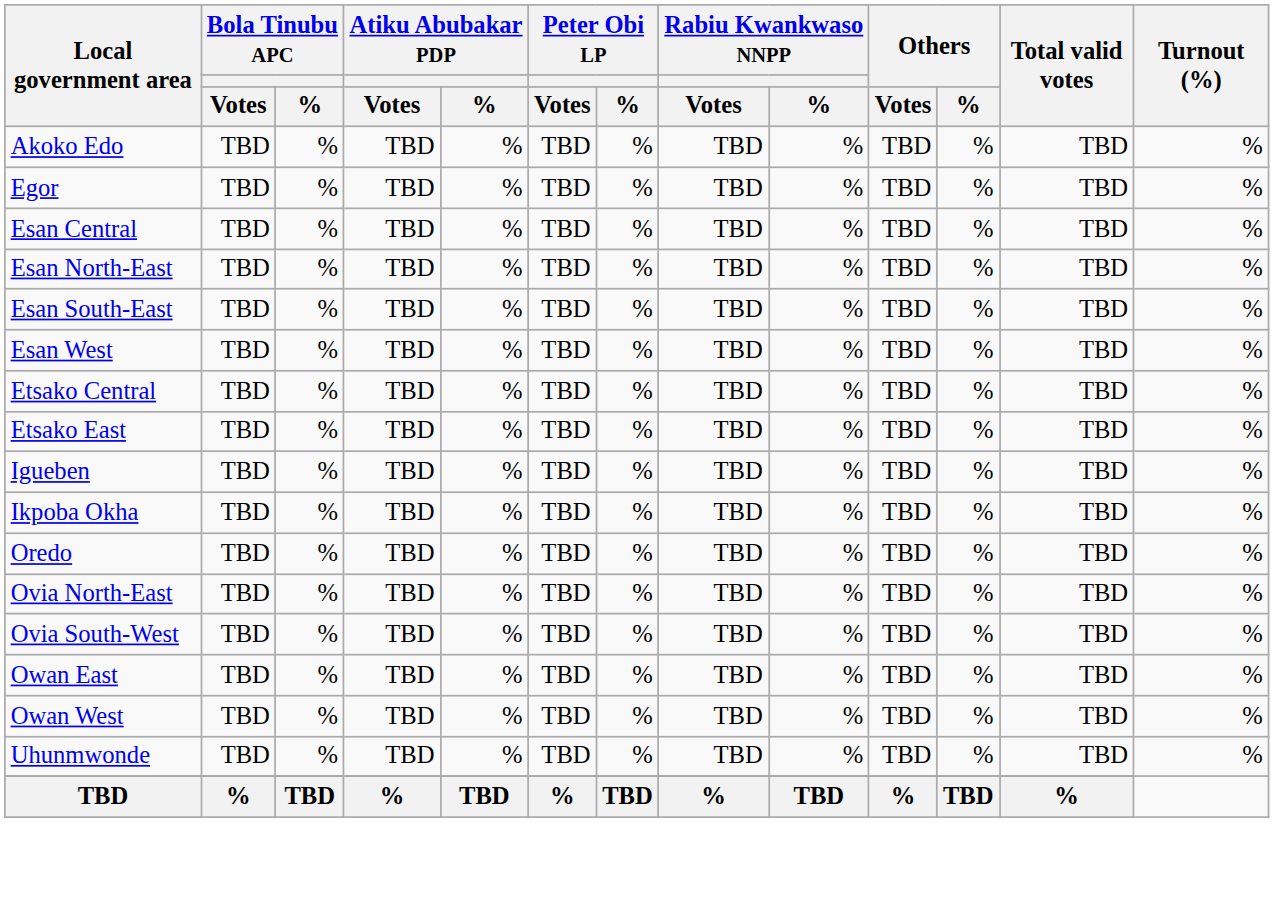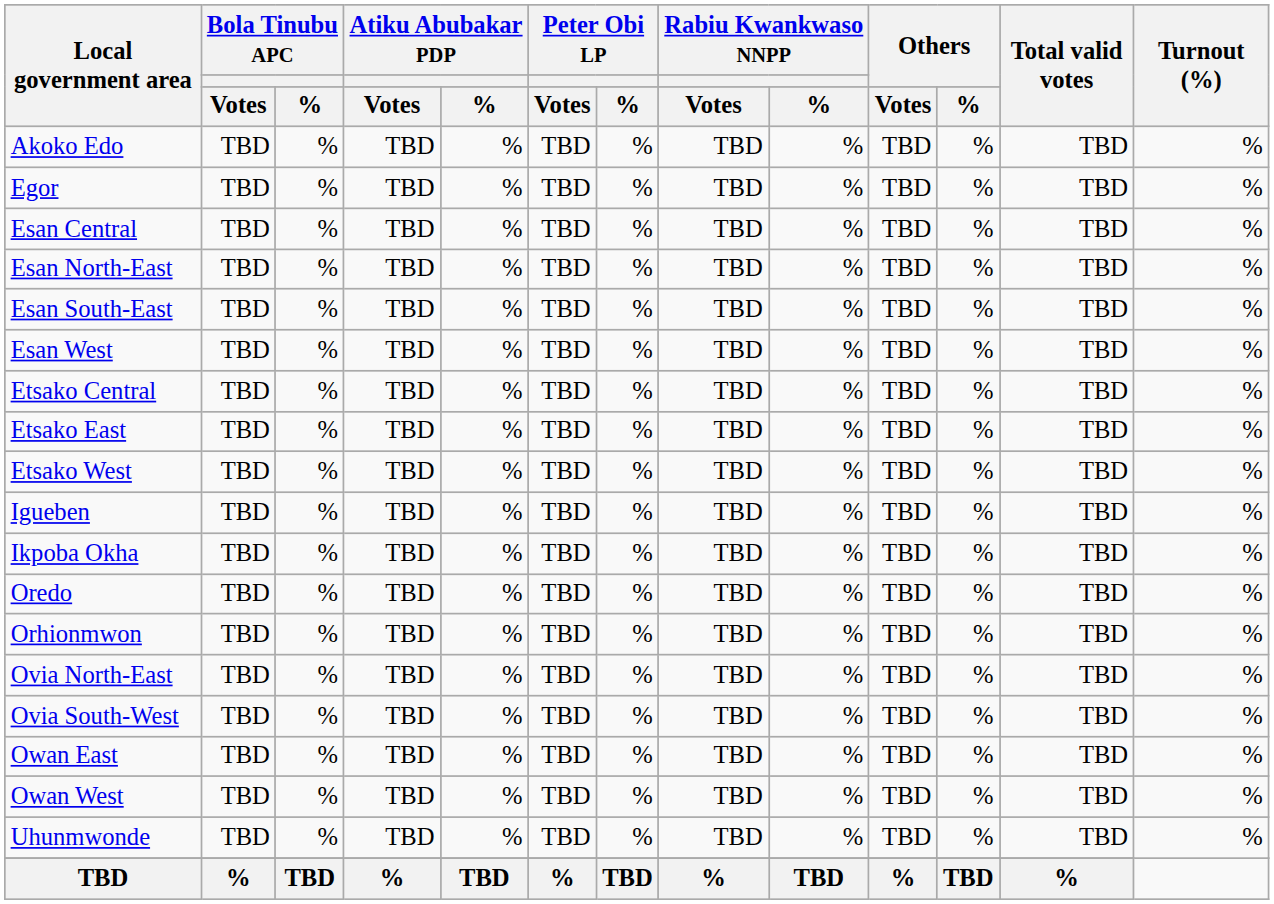+ row: (71, 471)
+ row: (76, 634)
